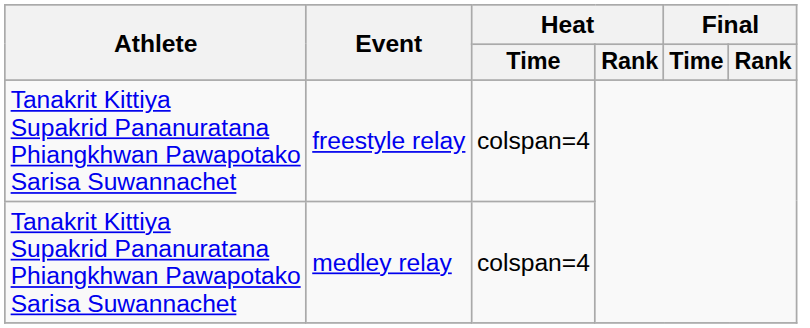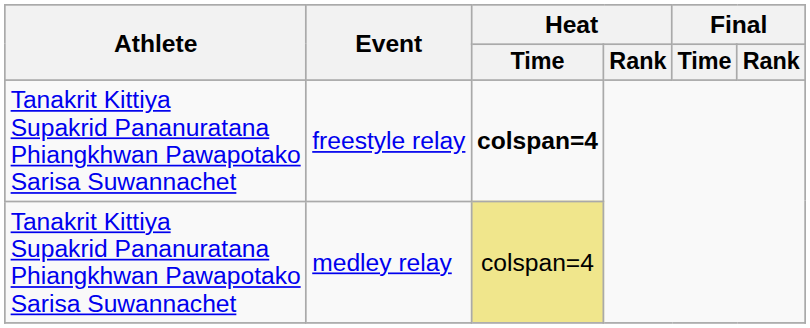(533, 141) normal -> (537, 141) bold
(533, 262) no background -> (537, 262) khaki background
